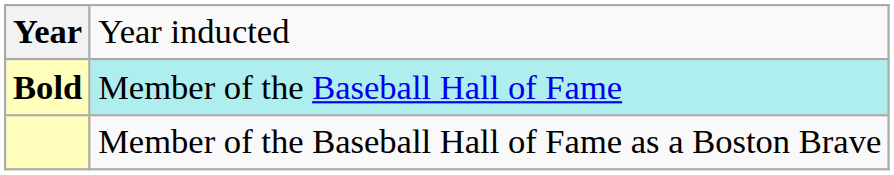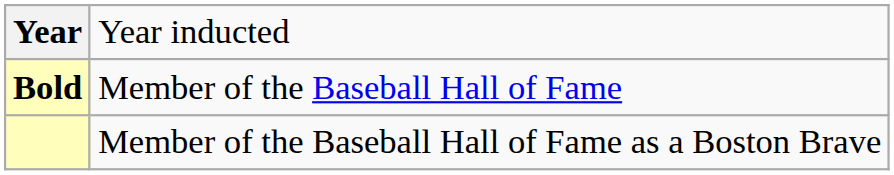(360, 86) paleturquoise background -> (360, 86) no background
